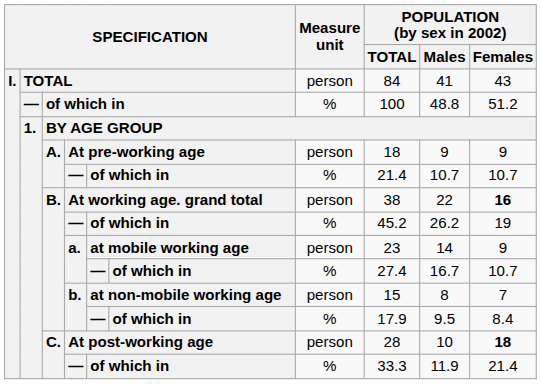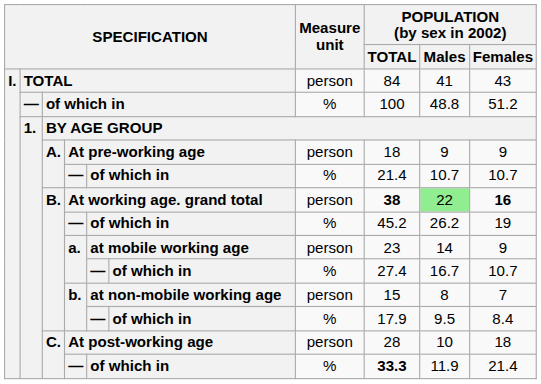(392, 199) normal -> (392, 199) bold
(445, 199) no background -> (445, 199) lightgreen background
(503, 342) bold -> (503, 342) normal
(392, 366) normal -> (392, 366) bold
